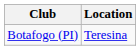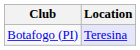(106, 34) no background -> (106, 34) lavender background
